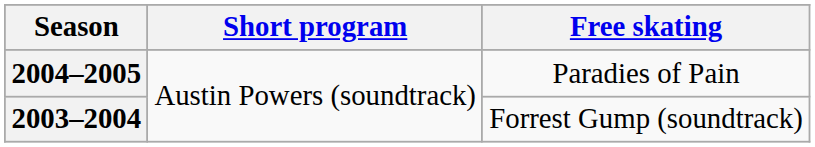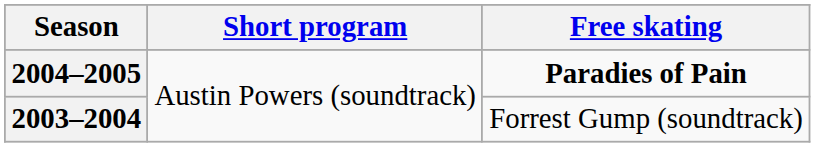(646, 73) normal -> (646, 73) bold
